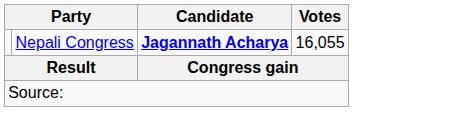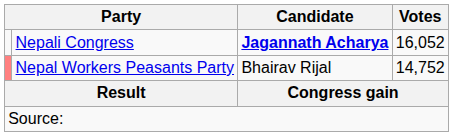(320, 42) 16,055 -> (420, 42) 16,052
+ row: (125, 67)
